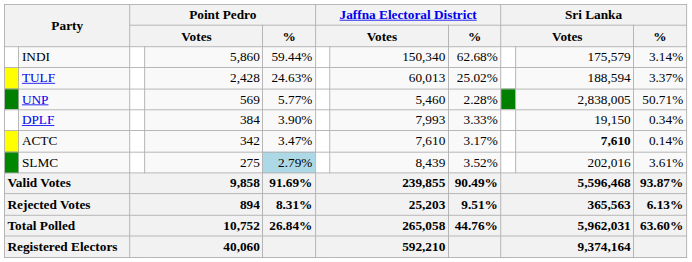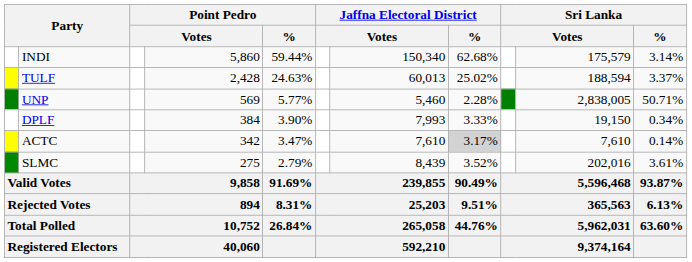(481, 141) no background -> (481, 141) lightgrey background
(616, 141) bold -> (616, 141) normal
(295, 162) lightblue background -> (295, 162) no background
